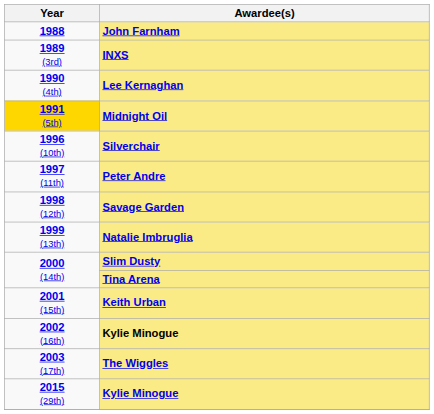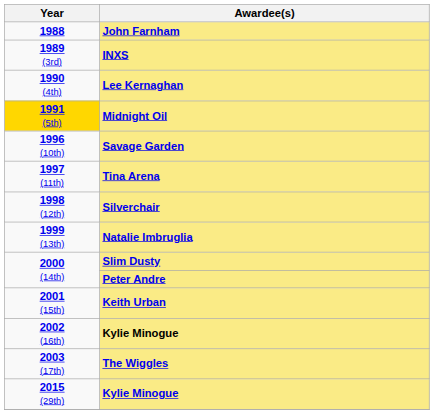(131, 146) Silverchair -> (143, 146) Savage Garden
(134, 176) Peter Andre -> (131, 176) Tina Arena
(143, 207) Savage Garden -> (131, 207) Silverchair
(131, 279) Tina Arena -> (134, 279) Peter Andre
